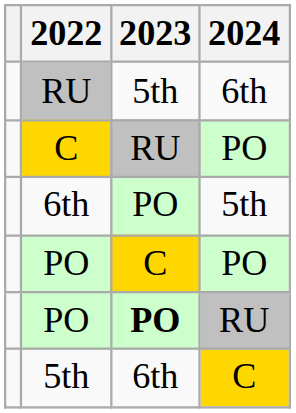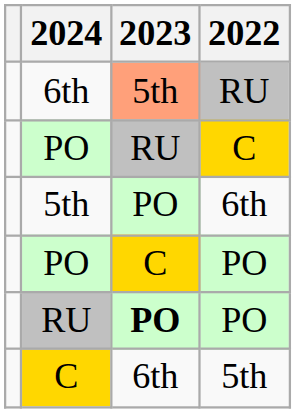columns swapped: (66, 33) <-> (244, 33)
(155, 90) no background -> (155, 90) lightsalmon background
